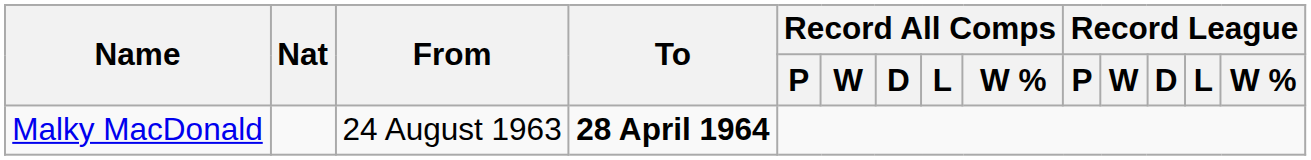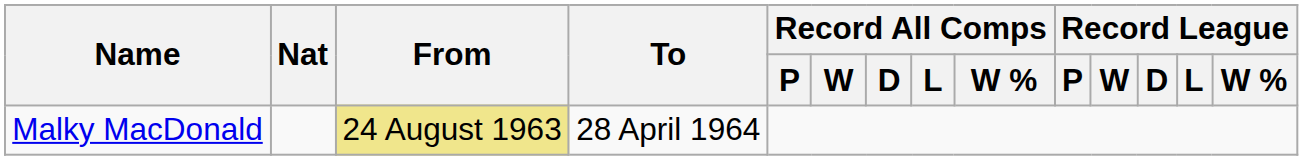(452, 129) no background -> (452, 129) khaki background
(673, 129) bold -> (668, 129) normal
